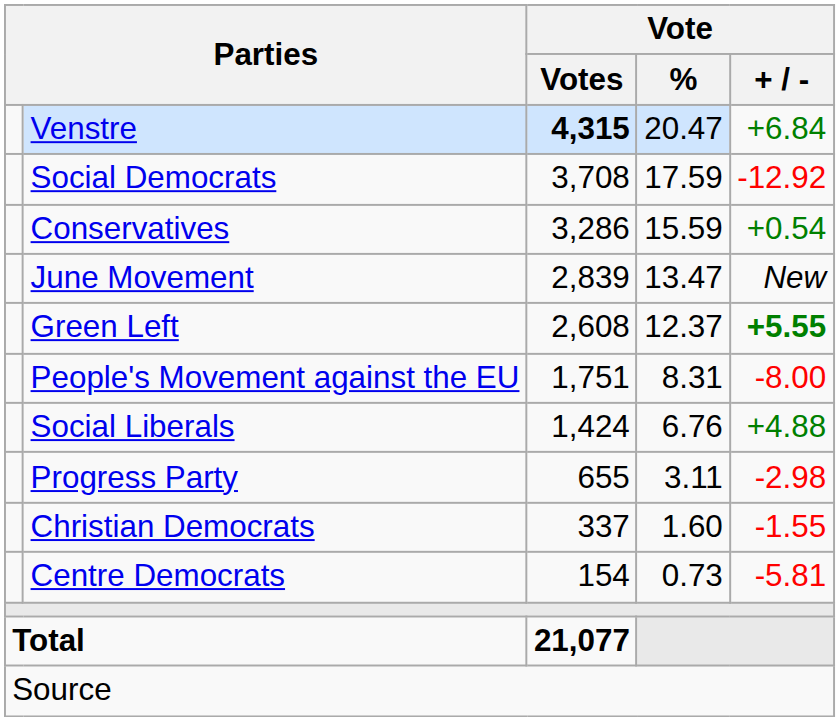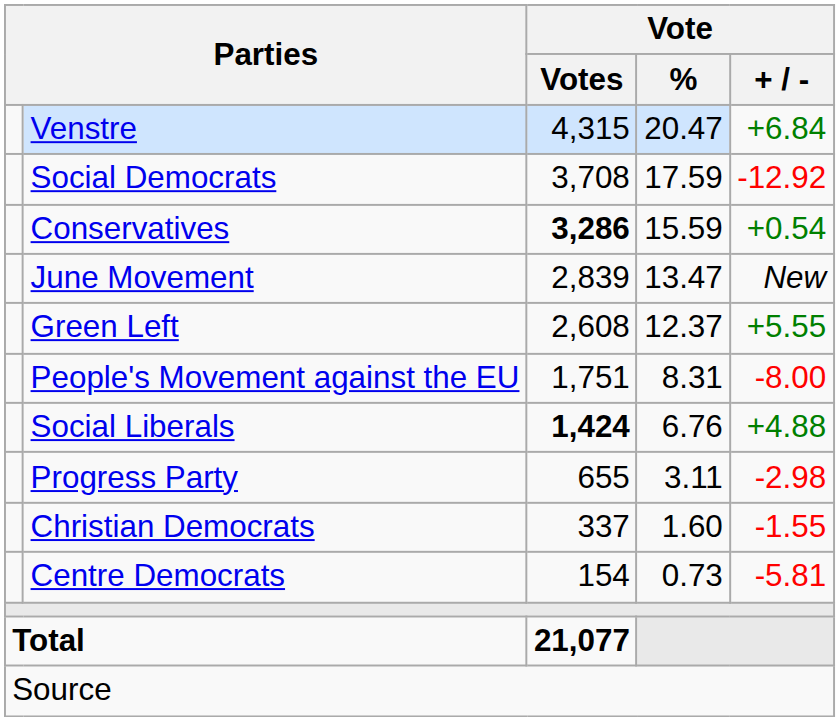(591, 128) bold -> (591, 128) normal
(591, 228) normal -> (591, 228) bold
(786, 327) bold -> (786, 327) normal
(591, 427) normal -> (591, 427) bold
